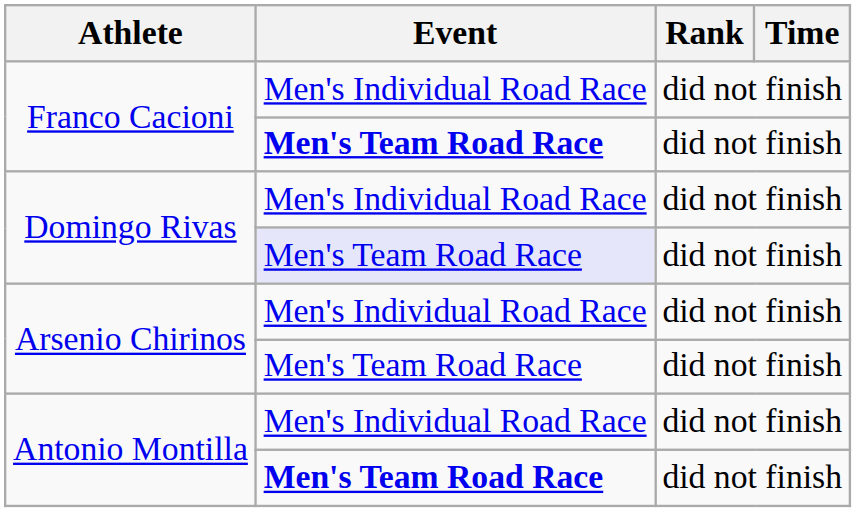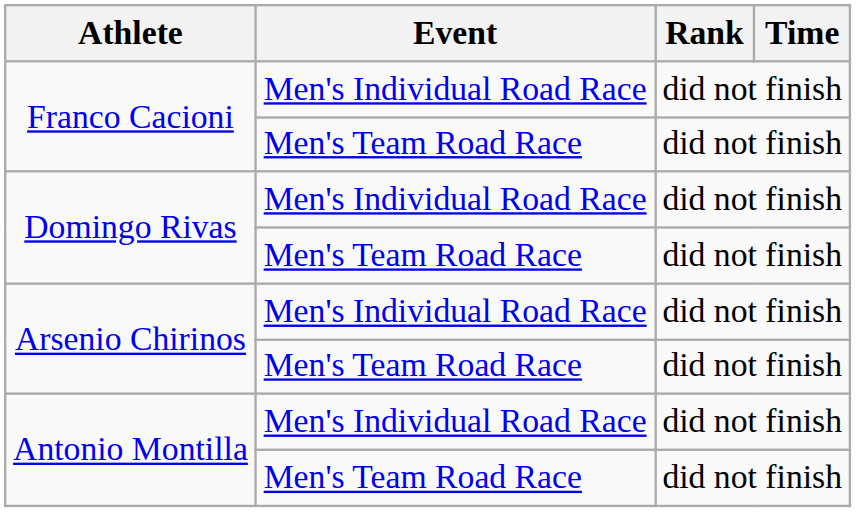(433, 143) bold -> (423, 143) normal
(423, 254) lavender background -> (423, 254) no background
(433, 477) bold -> (423, 477) normal
